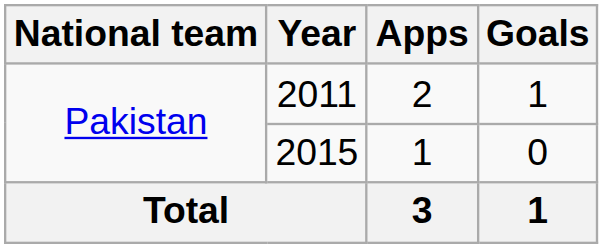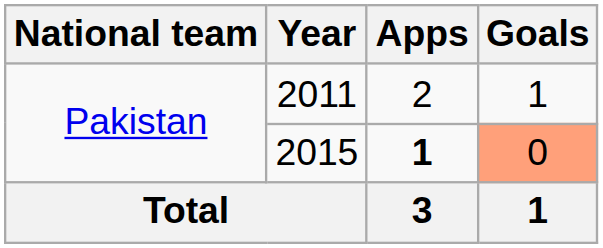(422, 152) normal -> (422, 152) bold
(538, 152) no background -> (538, 152) lightsalmon background
